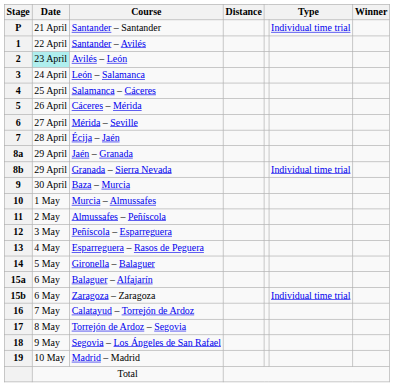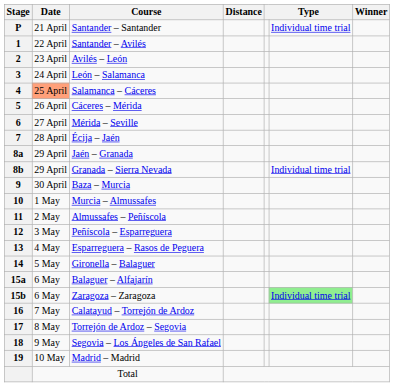(51, 59) paleturquoise background -> (51, 59) no background
(51, 91) no background -> (51, 91) lightsalmon background
(311, 295) no background -> (311, 295) lightgreen background
